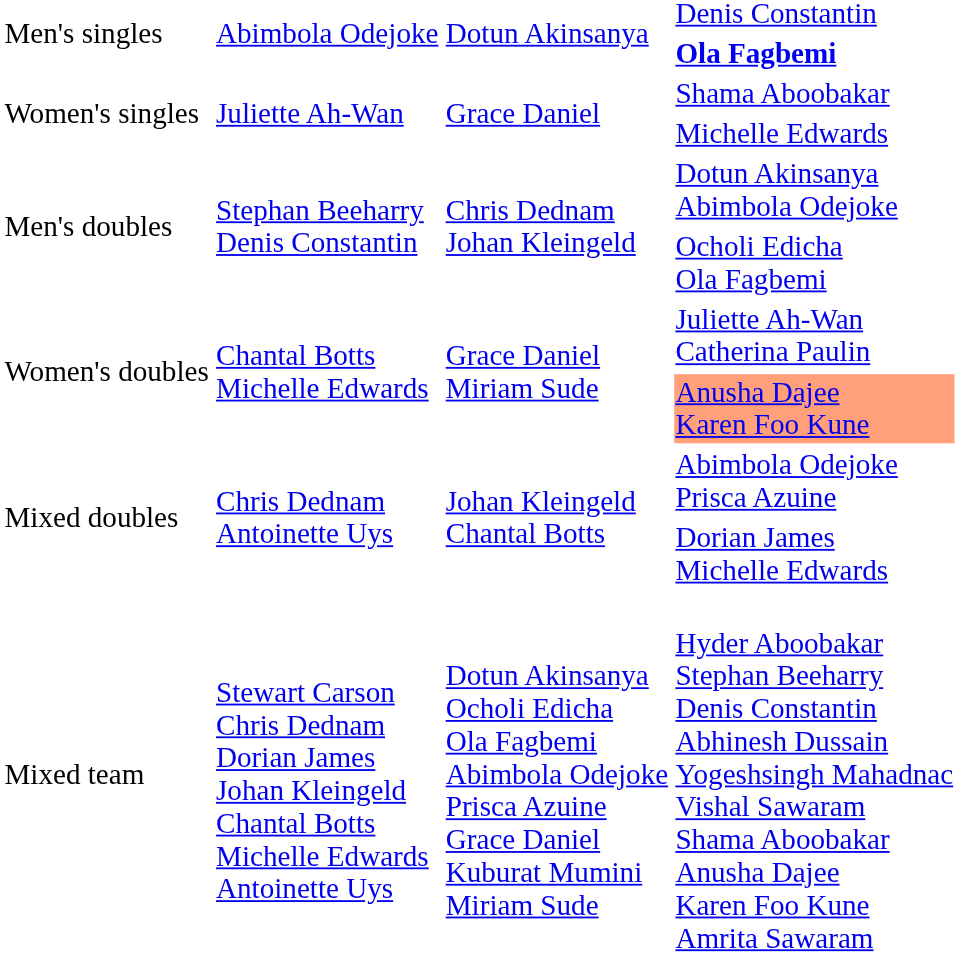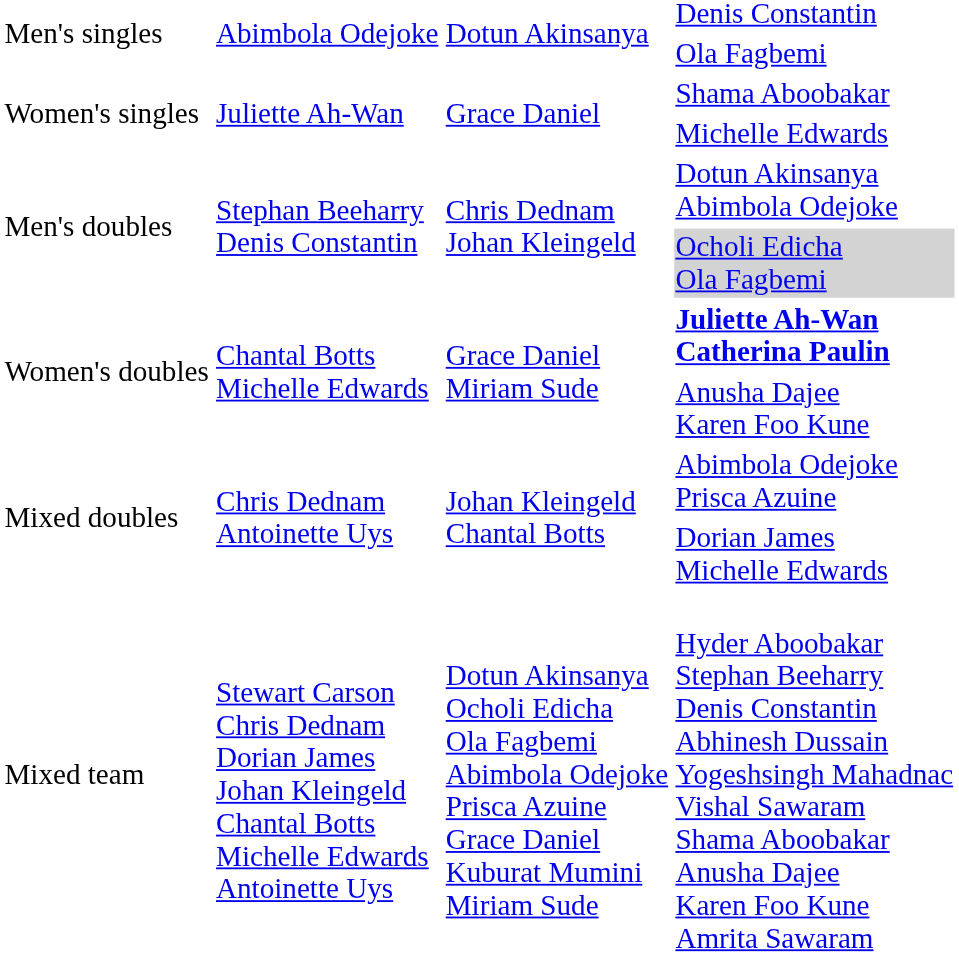(756, 53) bold -> (751, 53) normal
(759, 262) no background -> (759, 262) lightgrey background
(773, 335) normal -> (783, 335) bold
(772, 408) lightsalmon background -> (772, 408) no background
